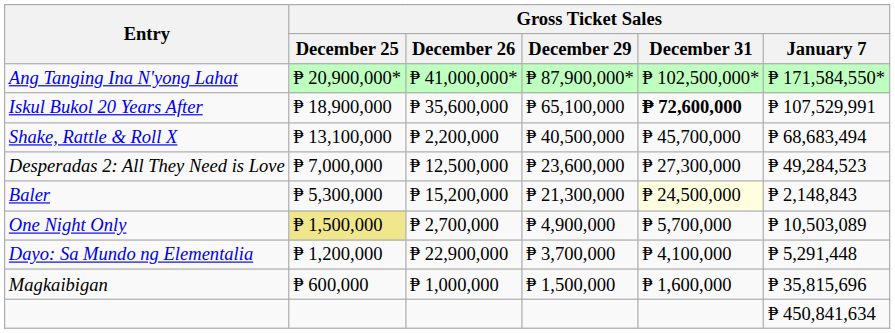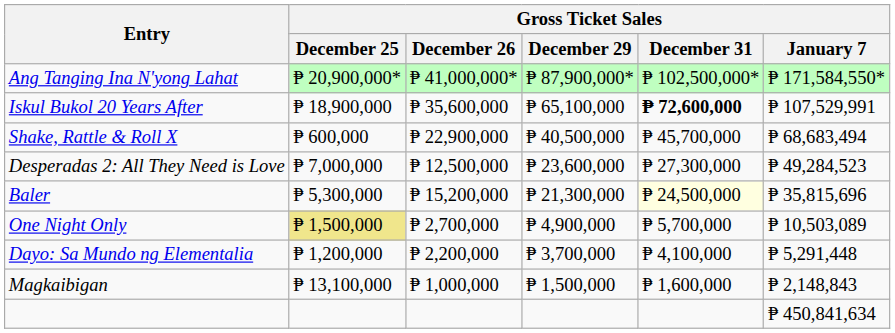(343, 136) ₱ 13,100,000 -> (331, 136) ₱ 600,000
(454, 136) ₱ 2,200,000 -> (459, 136) ₱ 22,900,000
(813, 195) ₱ 2,148,843 -> (817, 195) ₱ 35,815,696
(459, 254) ₱ 22,900,000 -> (454, 254) ₱ 2,200,000
(331, 284) ₱ 600,000 -> (343, 284) ₱ 13,100,000
(817, 284) ₱ 35,815,696 -> (813, 284) ₱ 2,148,843
